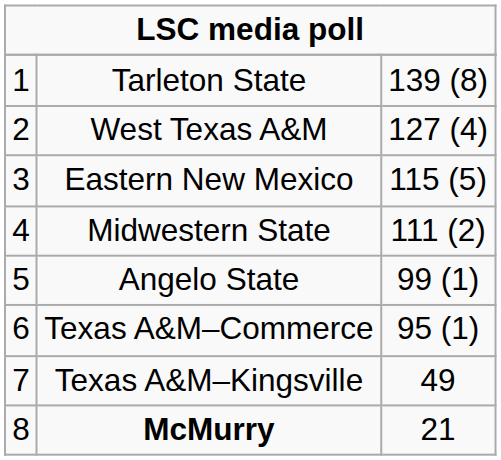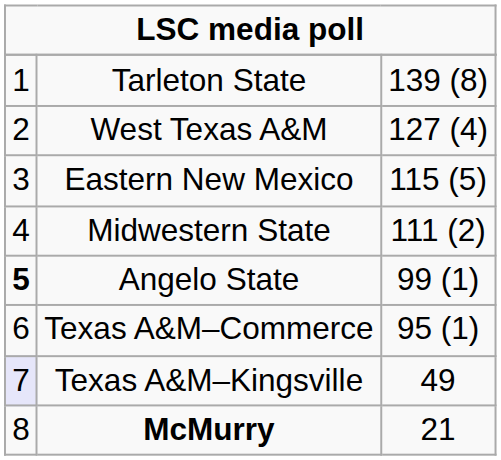(21, 279) normal -> (21, 279) bold
(21, 379) no background -> (21, 379) lavender background
